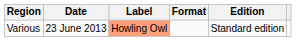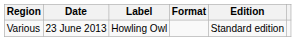(139, 28) lightsalmon background -> (139, 28) no background
